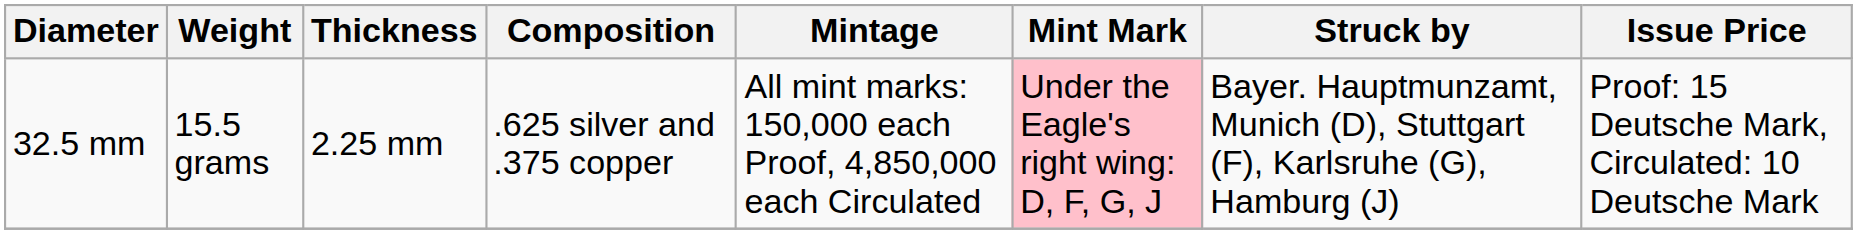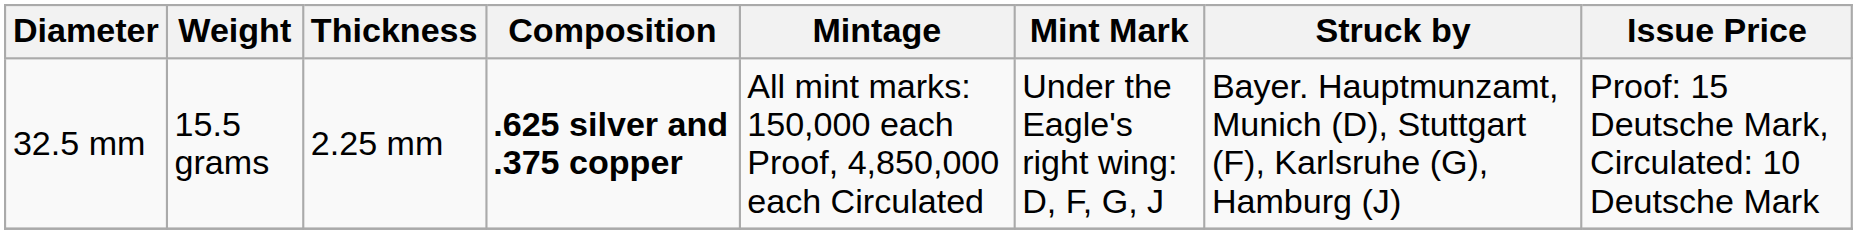(604, 143) normal -> (611, 143) bold
(1098, 143) pink background -> (1100, 143) no background
